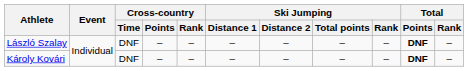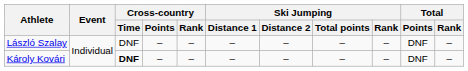(418, 43) bold -> (418, 43) normal
(129, 59) normal -> (129, 59) bold
(418, 59) bold -> (418, 59) normal
